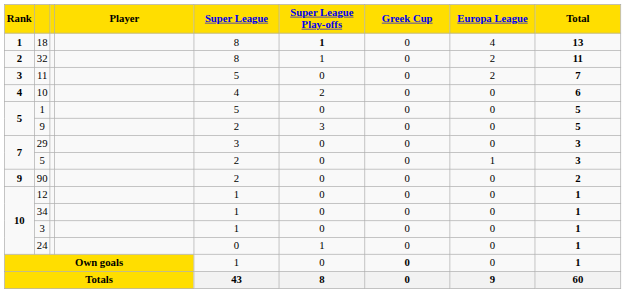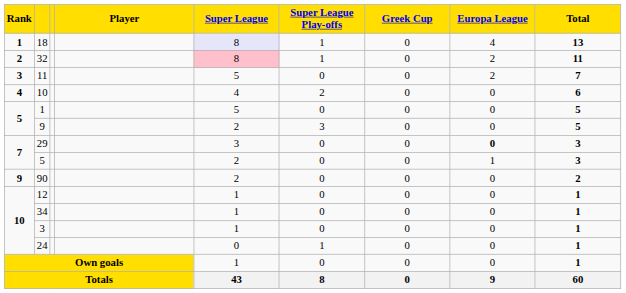(237, 42) no background -> (237, 42) lavender background
(322, 42) bold -> (322, 42) normal
(237, 59) no background -> (237, 59) pink background
(493, 144) normal -> (493, 144) bold
(407, 263) bold -> (407, 263) normal
